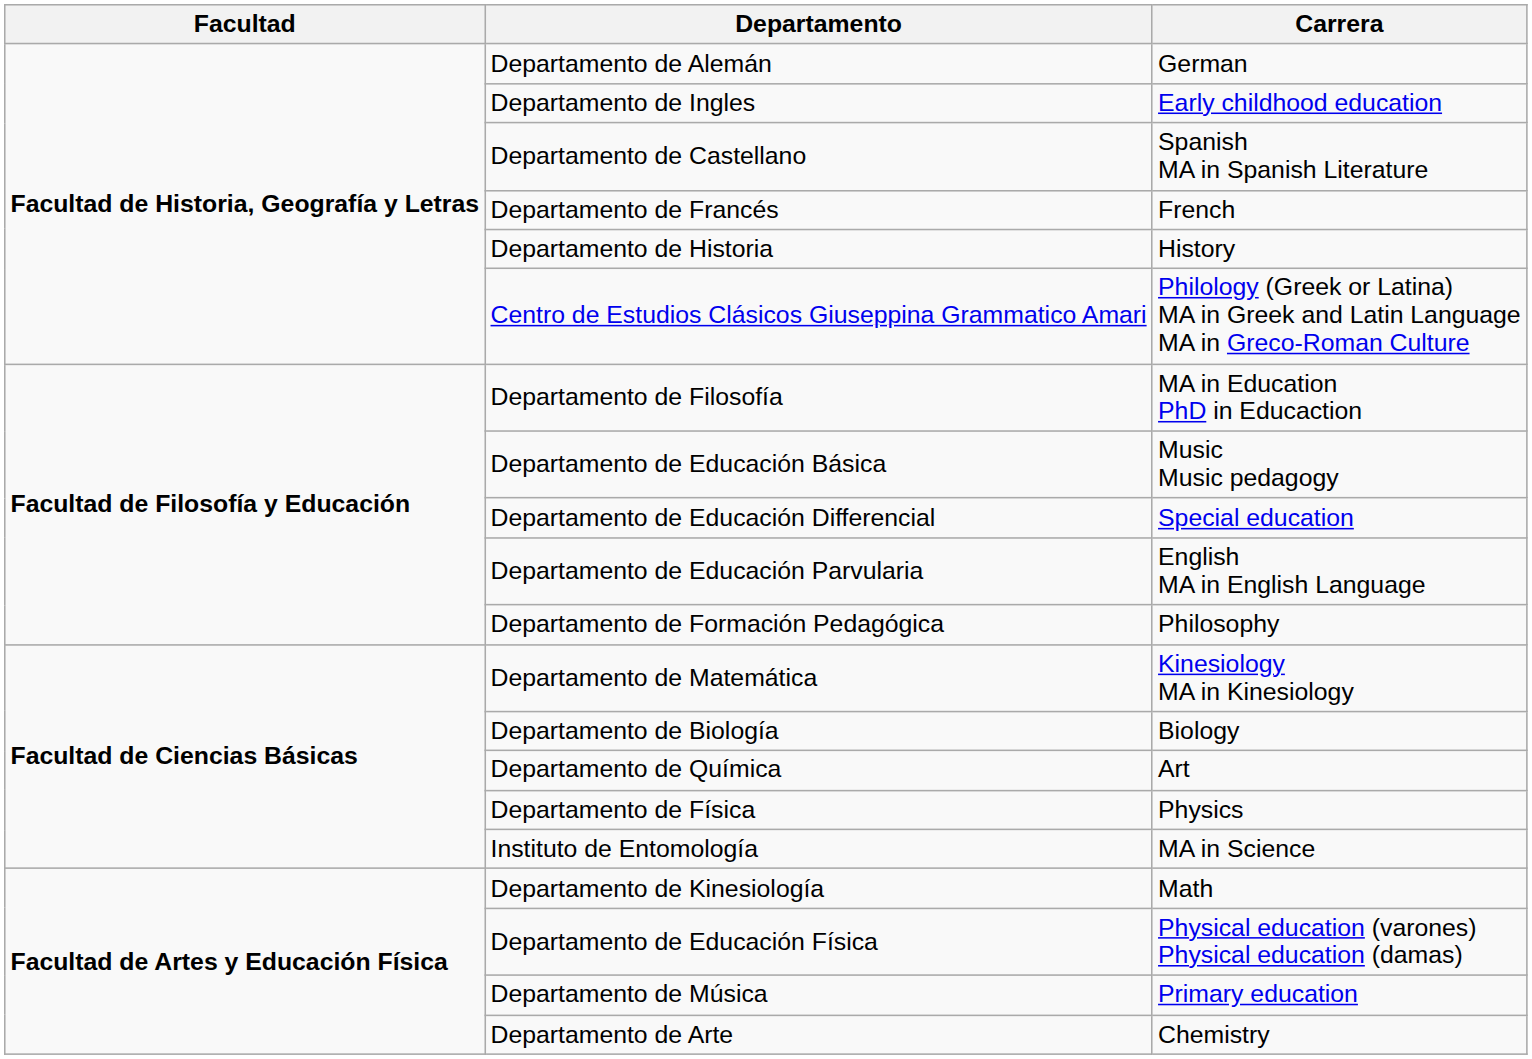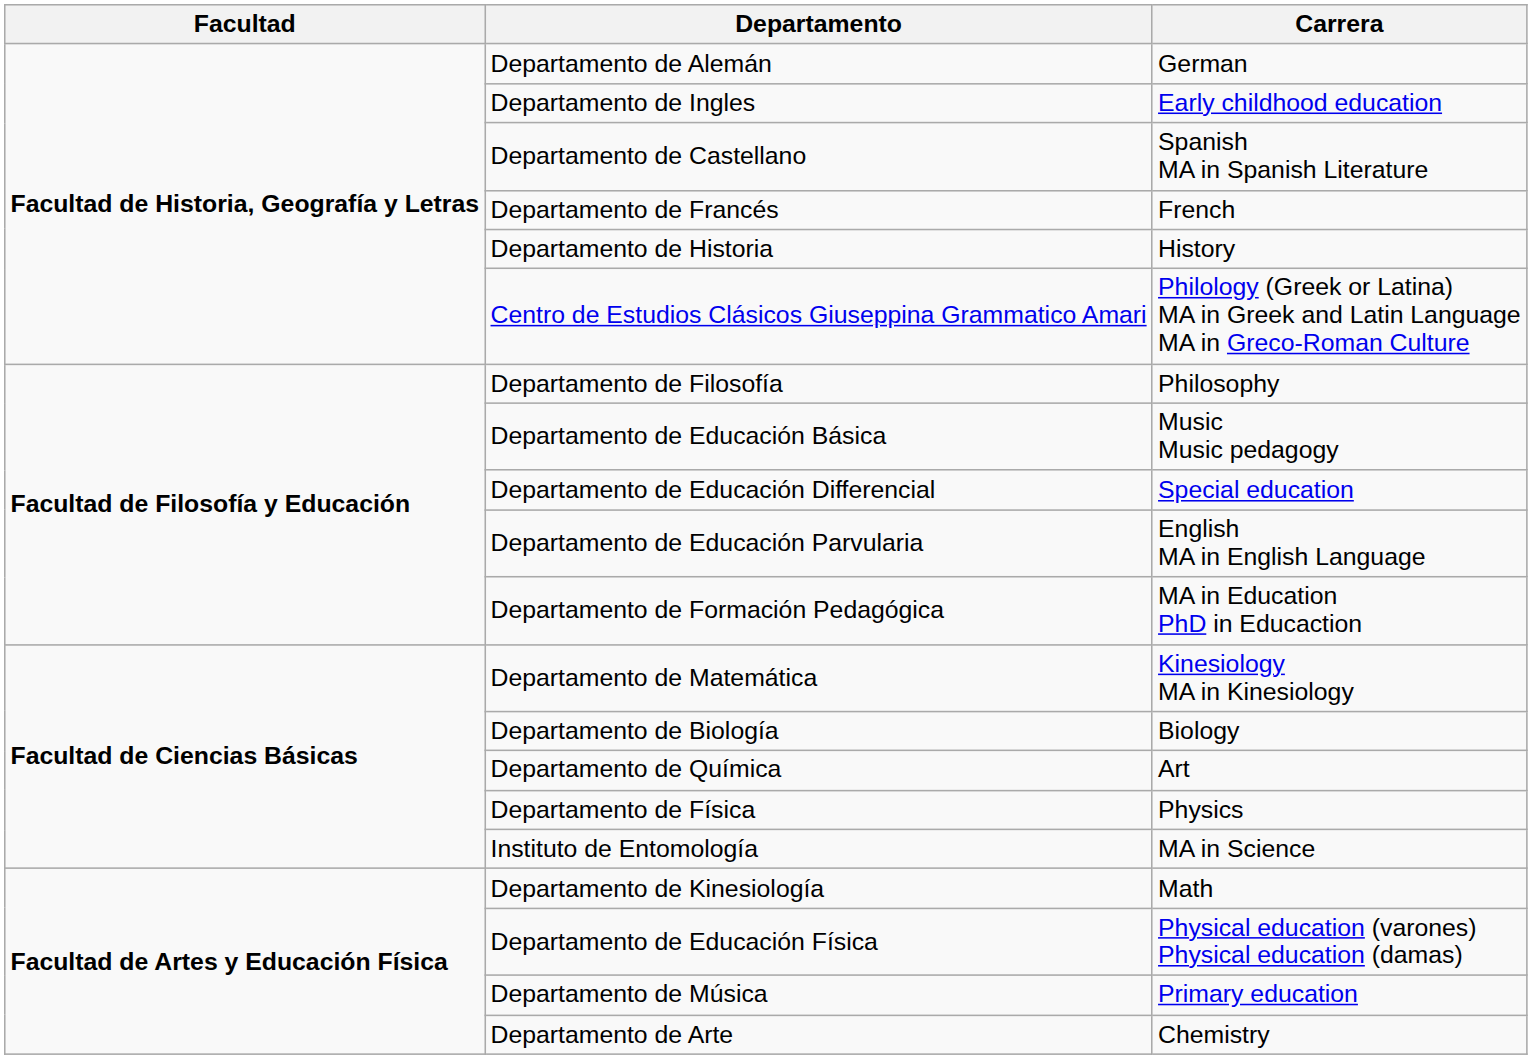(1260, 397) MA in Education PhD in Educaction -> (1219, 383) Philosophy
(1219, 624) Philosophy -> (1260, 610) MA in Education PhD in Educaction
